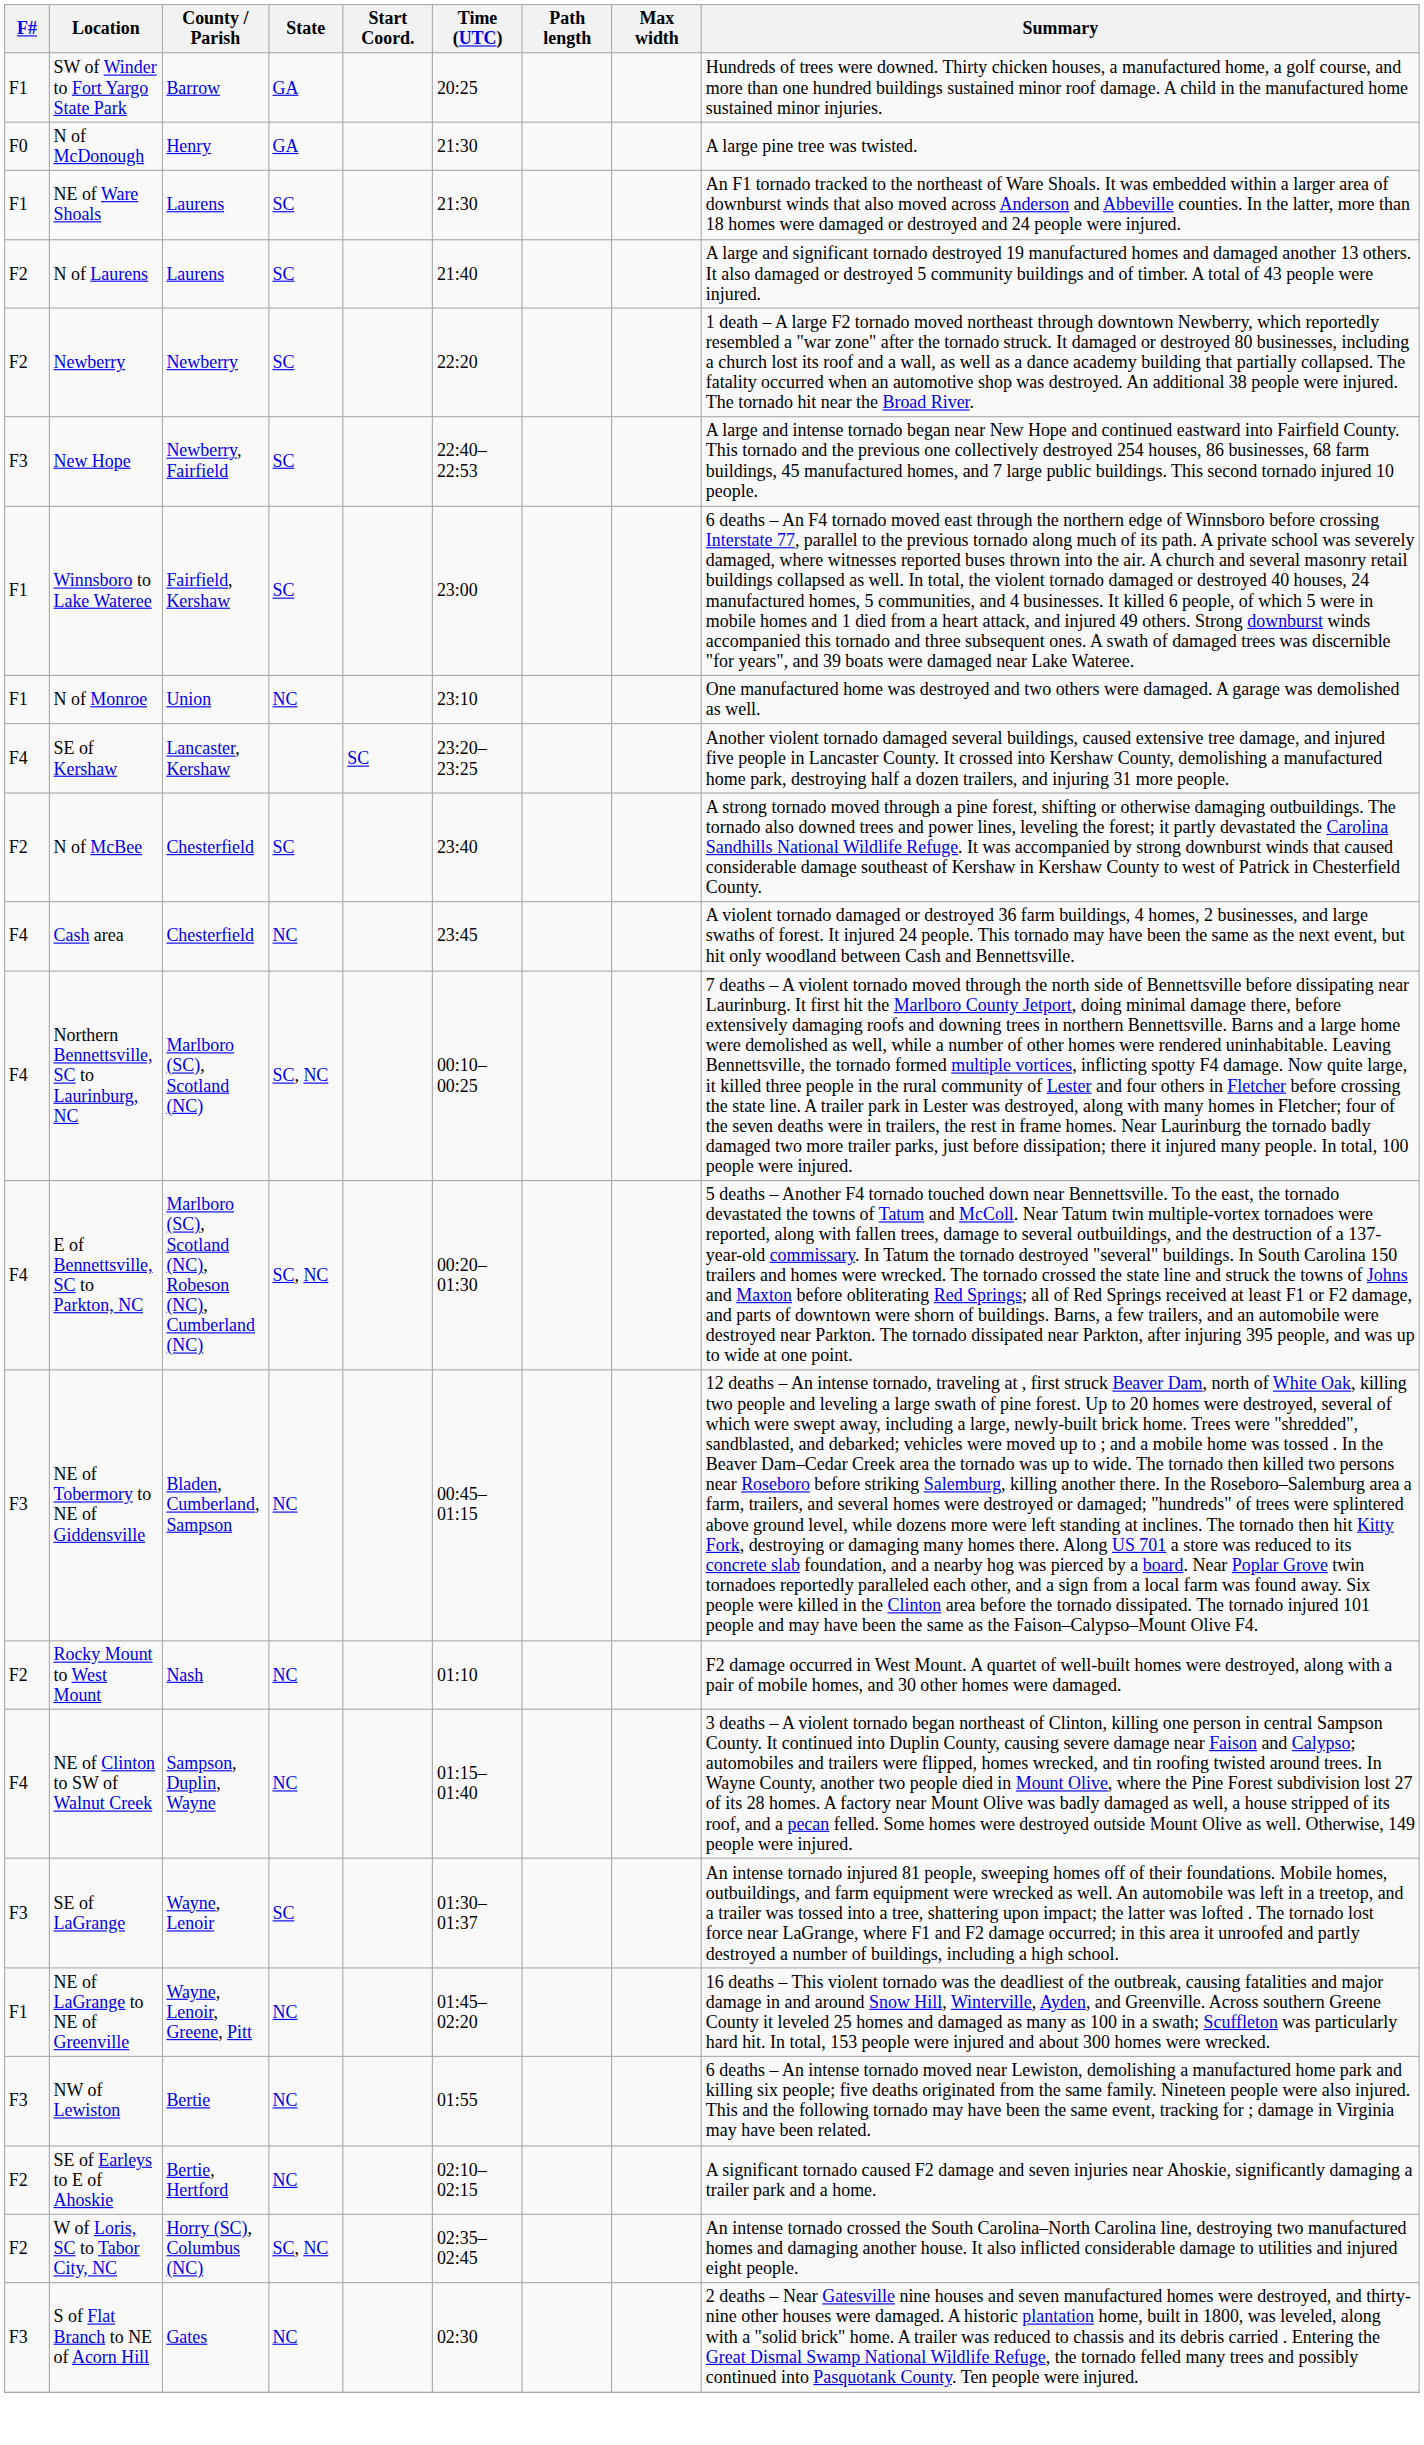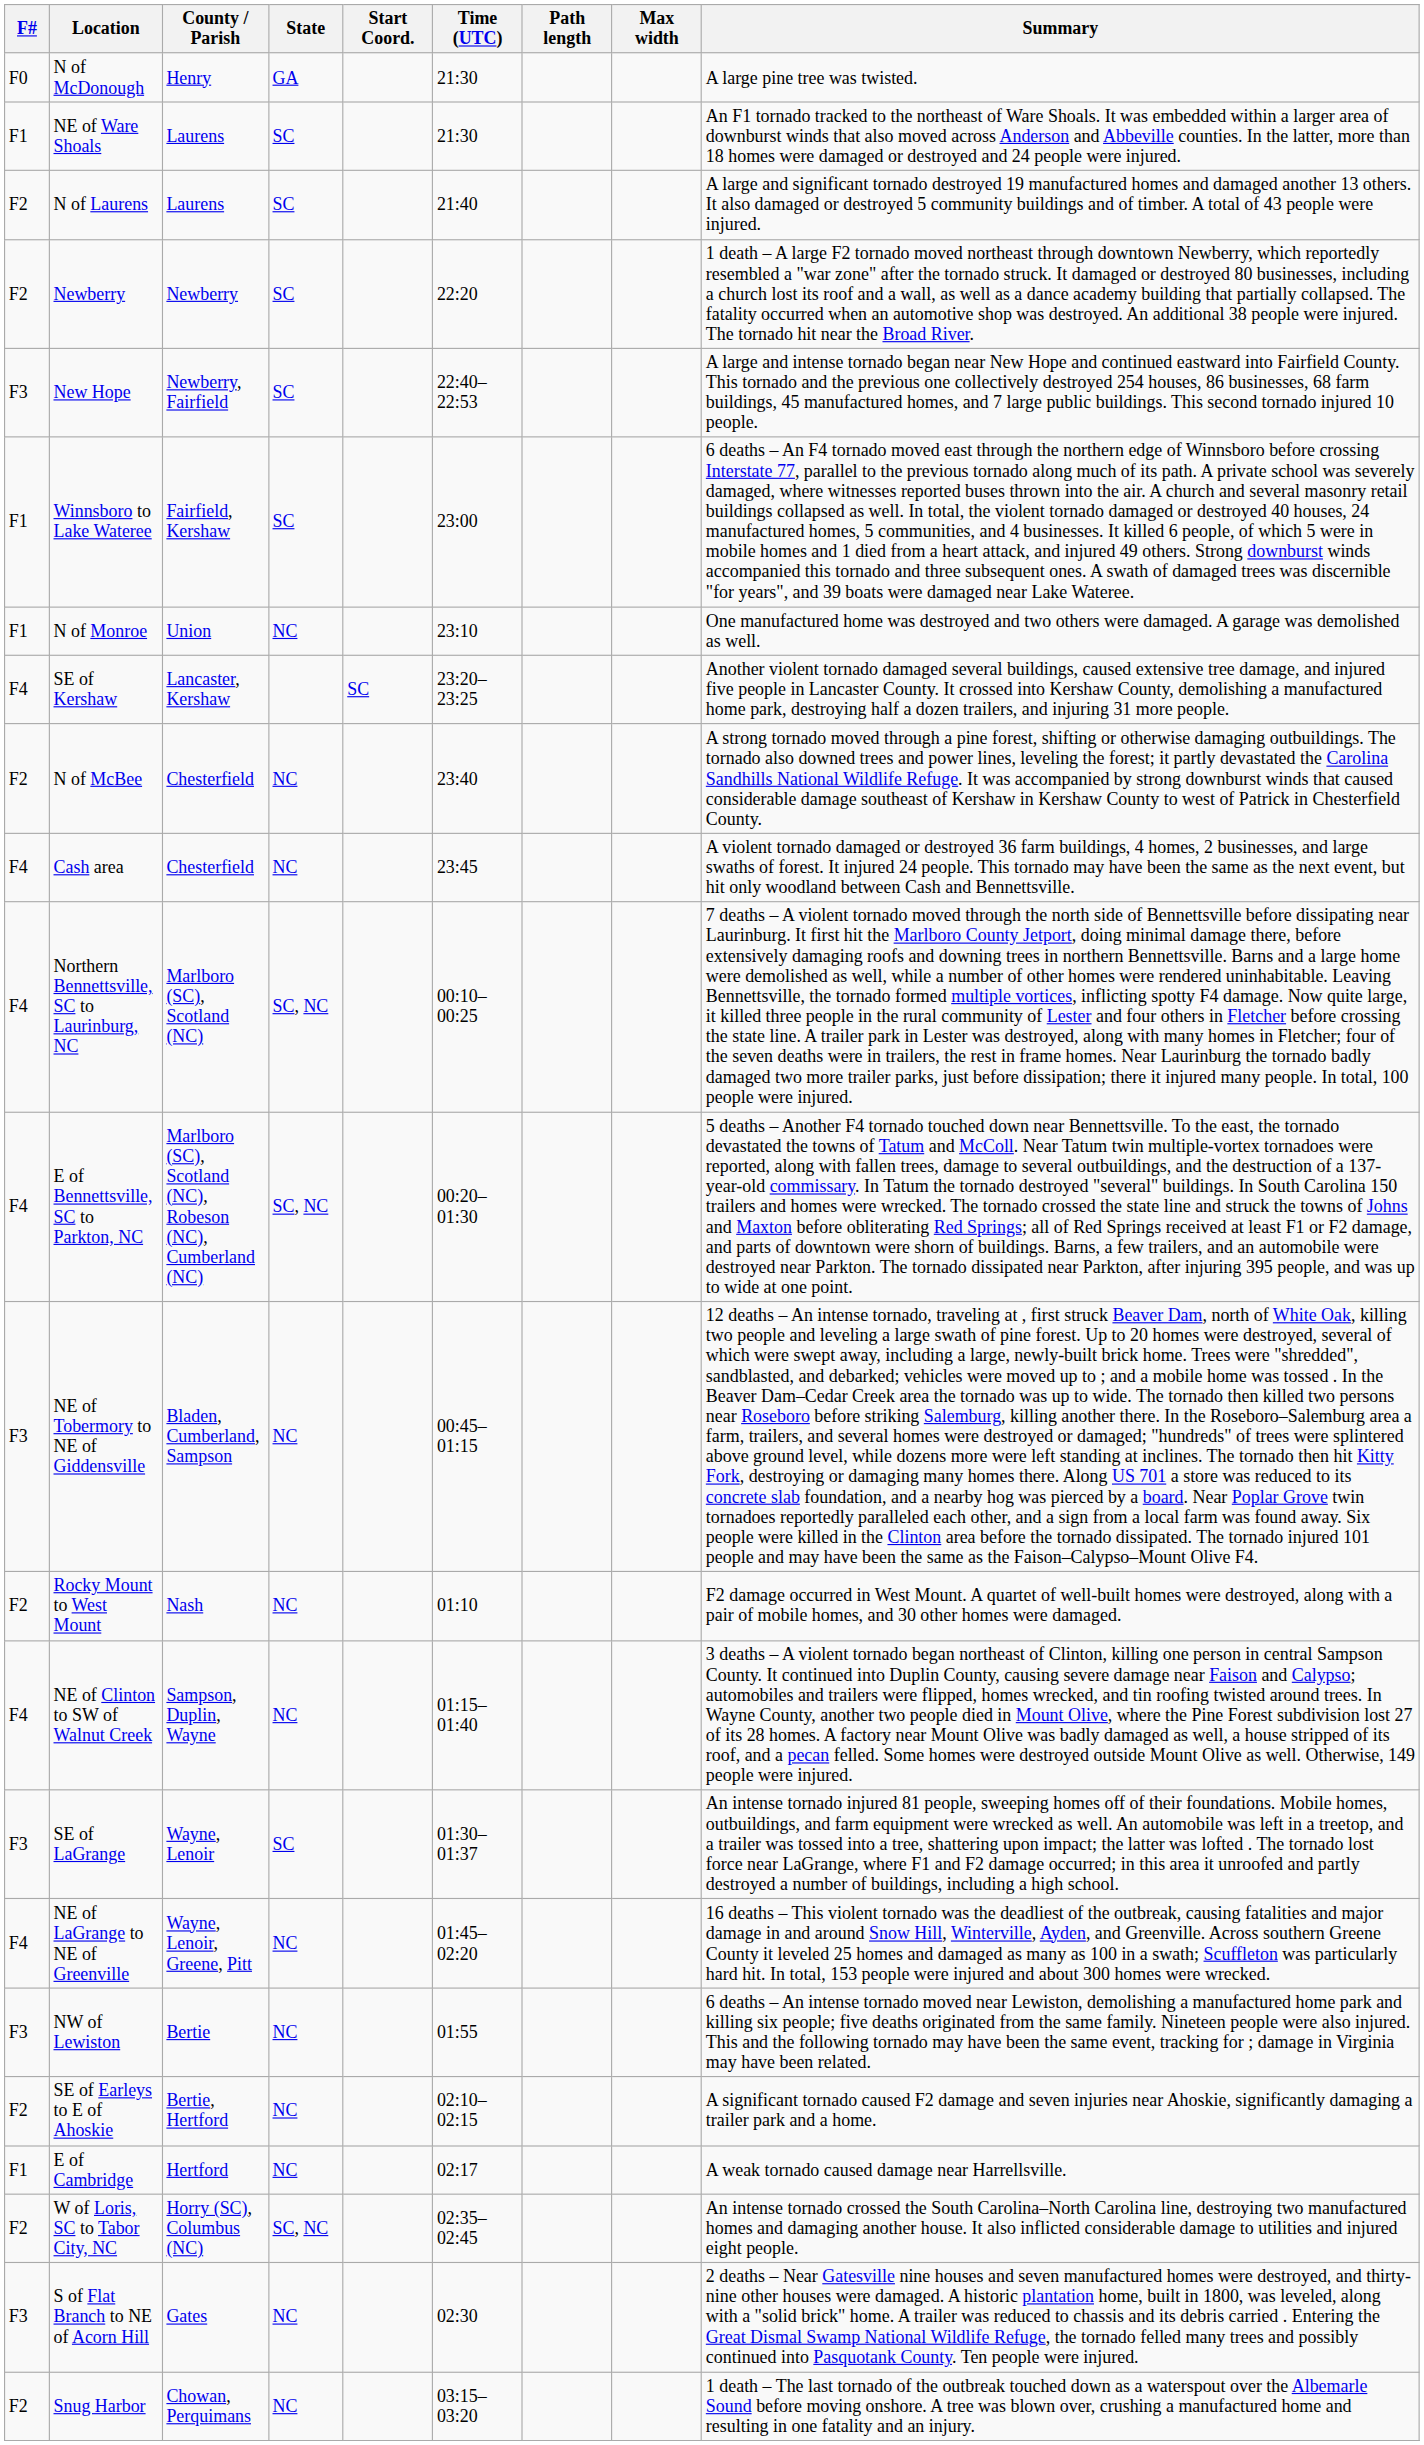- row: (105, 87)
(283, 847) SC -> (285, 778) NC
(18, 2012) F1 -> (18, 1943) F4
+ row: (93, 2169)
+ row: (100, 2406)
